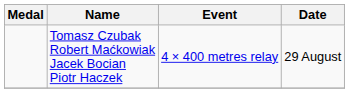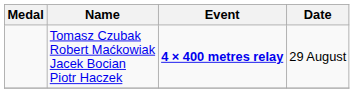(220, 57) normal -> (222, 57) bold
